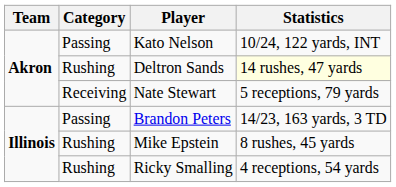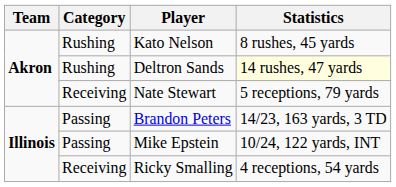(86, 43) Passing -> (89, 43) Rushing
(310, 43) 10/24, 122 yards, INT -> (297, 43) 8 rushes, 45 yards
(89, 143) Rushing -> (86, 143) Passing
(297, 143) 8 rushes, 45 yards -> (310, 143) 10/24, 122 yards, INT
(89, 168) Rushing -> (94, 168) Receiving
